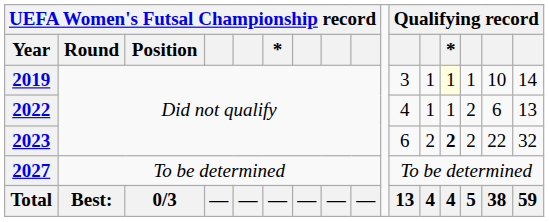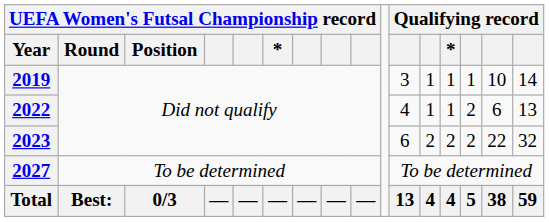(451, 79) lightyellow background -> (451, 79) no background
(451, 140) bold -> (451, 140) normal
